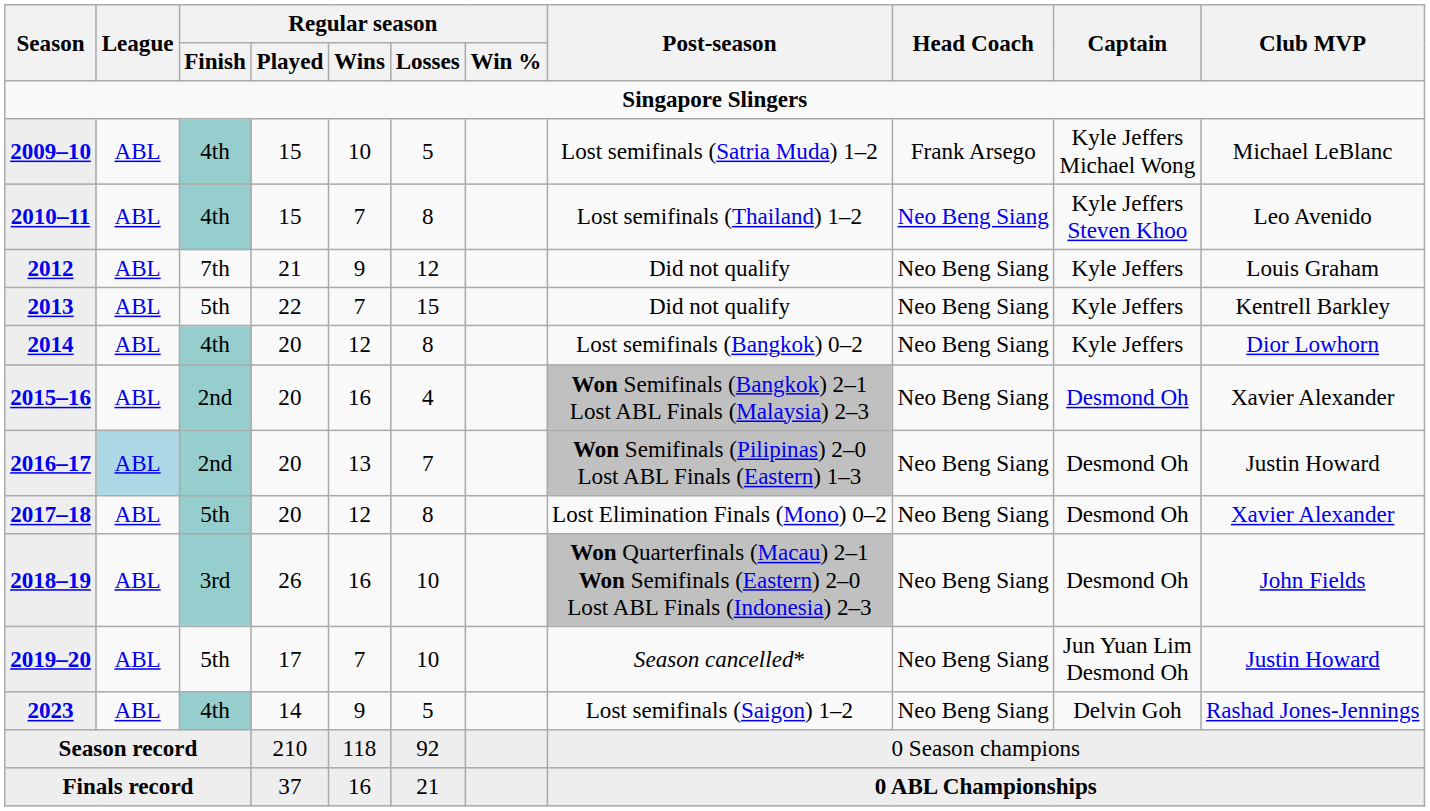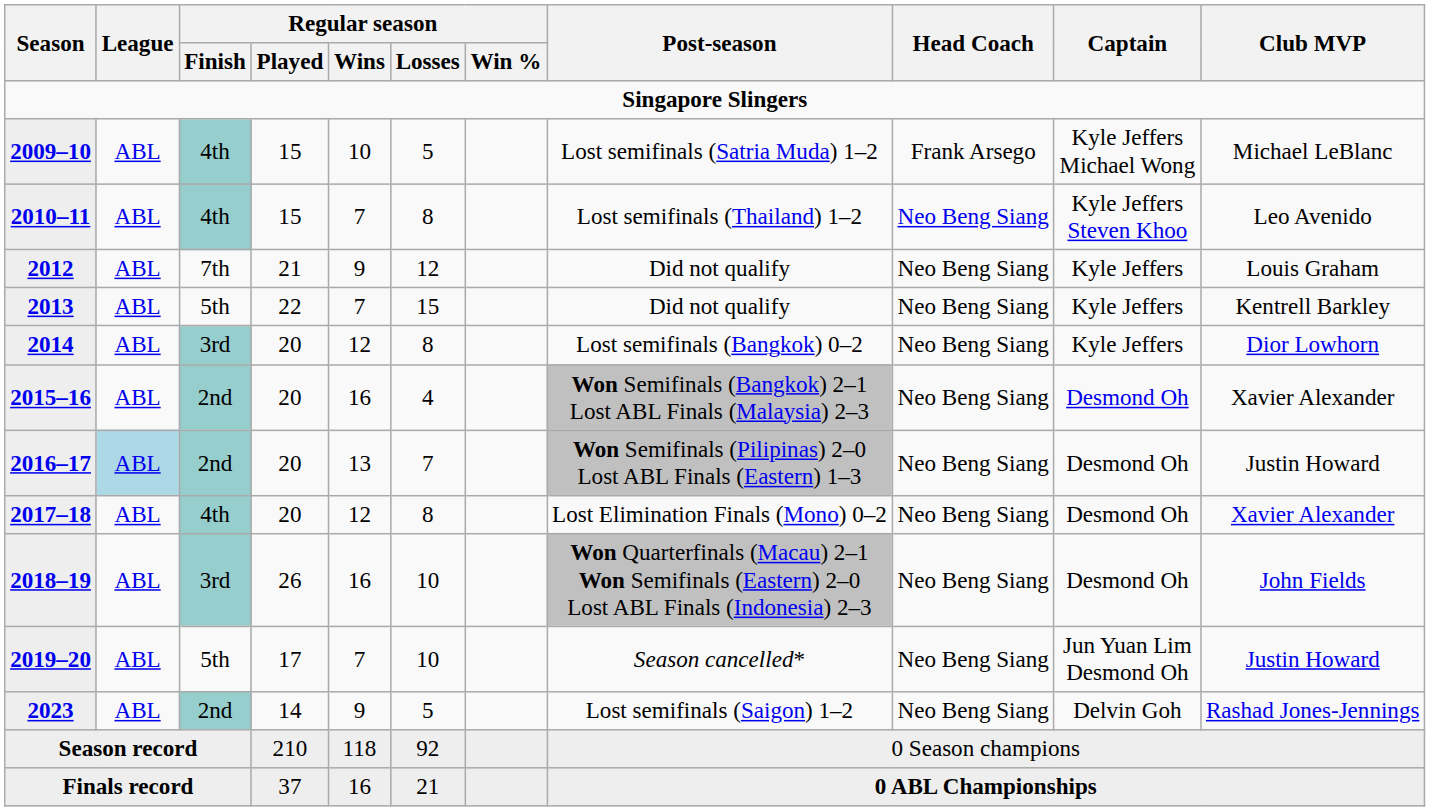(215, 345) 4th -> (215, 345) 3rd
(215, 514) 5th -> (215, 514) 4th
(215, 710) 4th -> (215, 710) 2nd
